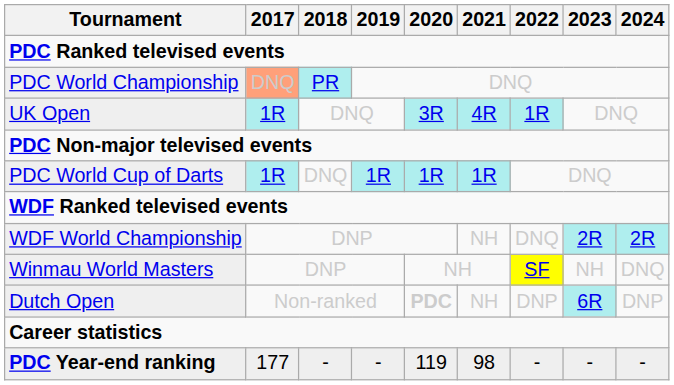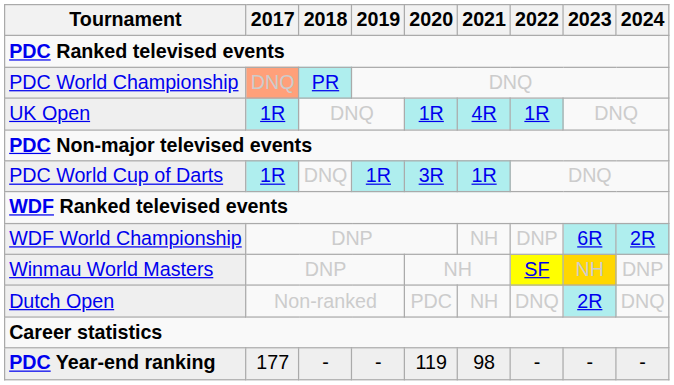(431, 113) 3R -> (431, 113) 1R
(431, 176) 1R -> (431, 176) 3R
(537, 238) DNQ -> (537, 238) DNP
(590, 238) 2R -> (590, 238) 6R
(590, 269) no background -> (590, 269) gold background
(643, 269) DNQ -> (643, 269) DNP
(431, 301) bold -> (431, 301) normal
(537, 301) DNP -> (537, 301) DNQ
(590, 301) 6R -> (590, 301) 2R
(643, 301) DNP -> (643, 301) DNQ
